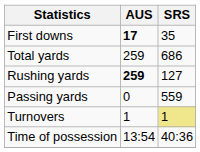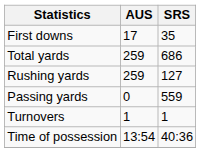(130, 35) bold -> (130, 35) normal
(134, 76) bold -> (134, 76) normal
(165, 116) khaki background -> (165, 116) no background
